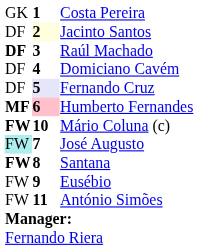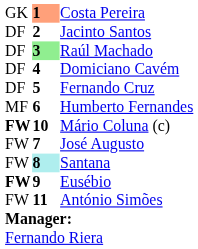(37, 13) no background -> (37, 13) lightsalmon background
(37, 32) lightyellow background -> (37, 32) no background
(16, 50) bold -> (15, 50) normal
(37, 50) no background -> (37, 50) lightgreen background
(37, 88) lavender background -> (37, 88) no background
(17, 106) bold -> (17, 106) normal
(37, 106) pink background -> (37, 106) no background
(17, 144) paleturquoise background -> (17, 144) no background
(18, 162) bold -> (17, 162) normal
(37, 162) no background -> (37, 162) paleturquoise background
(17, 181) normal -> (18, 181) bold
